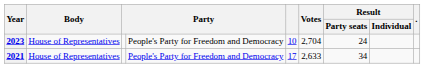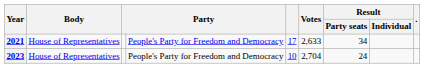rows swapped: (15, 56) <-> (15, 41)
